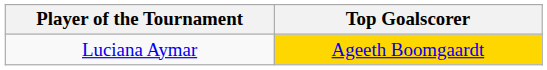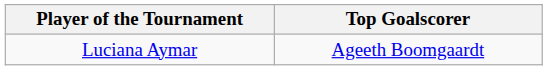(408, 49) gold background -> (408, 49) no background
